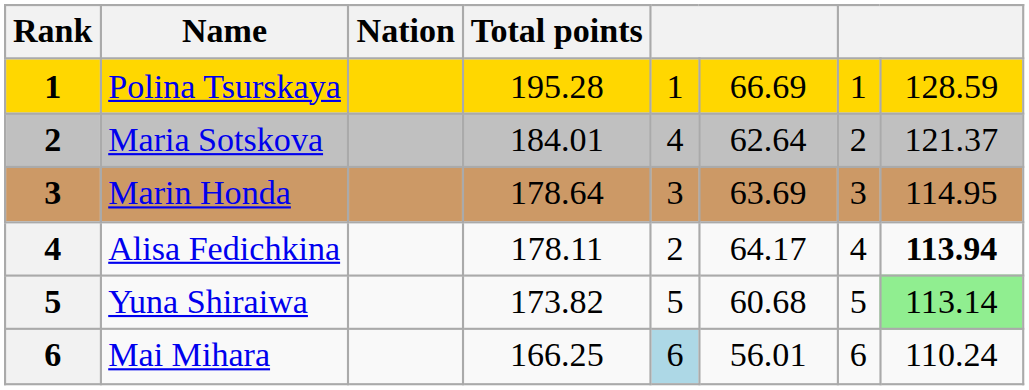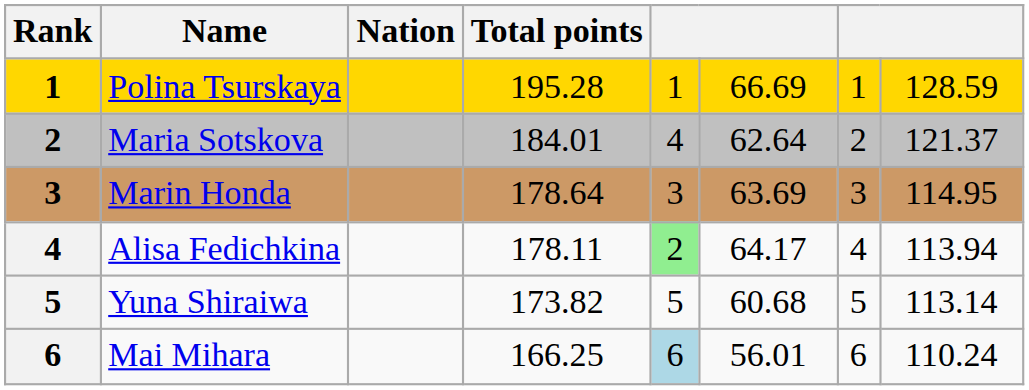(675, 247) no background -> (675, 247) lightgreen background
(951, 247) bold -> (951, 247) normal
(951, 301) lightgreen background -> (951, 301) no background
